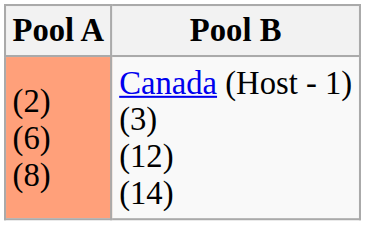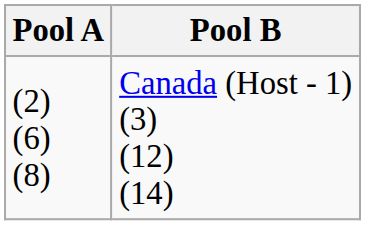(32, 137) lightsalmon background -> (32, 137) no background
